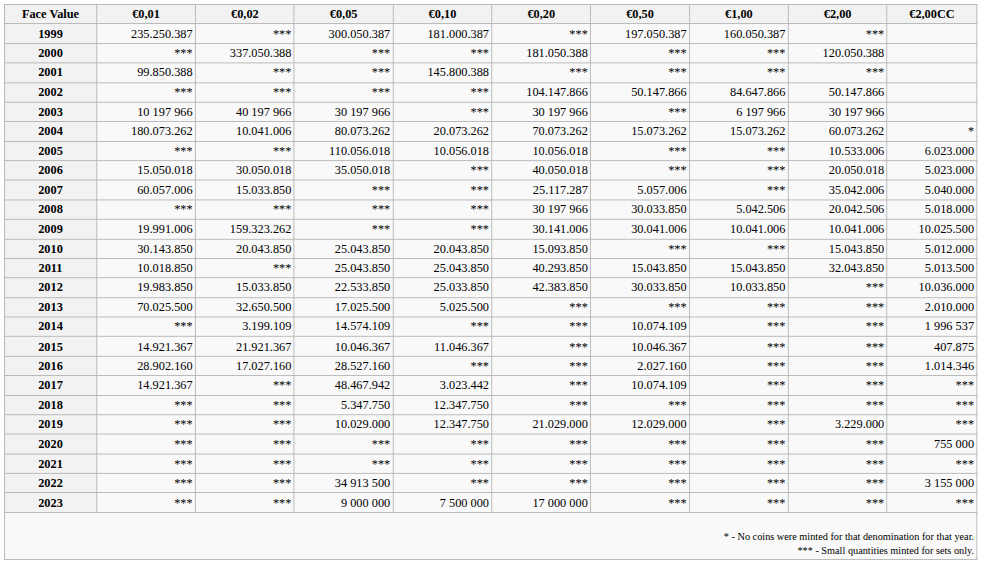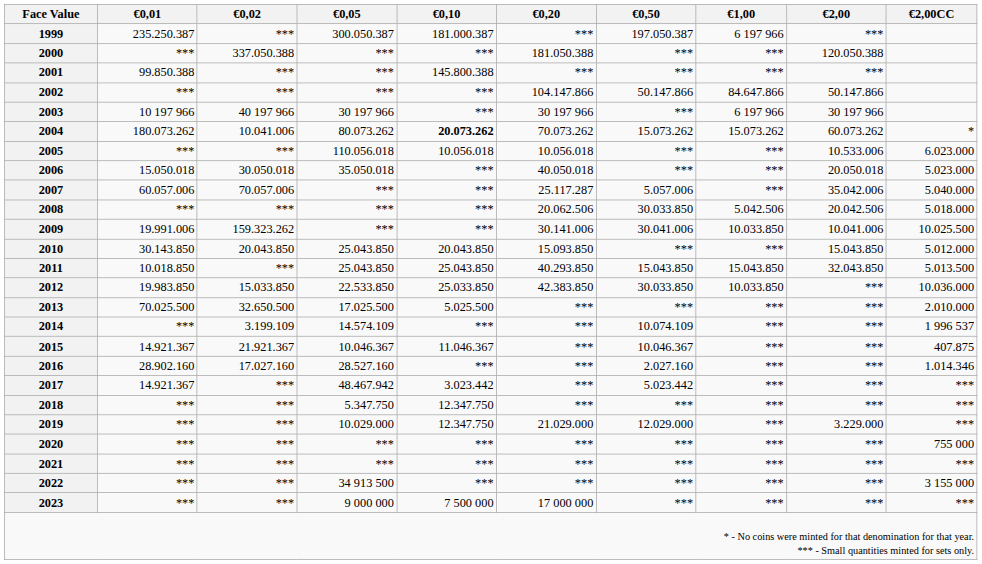(755, 33) 160.050.387 -> (759, 33) 6 197 966
(461, 131) normal -> (466, 131) bold
(264, 190) 15.033.850 -> (266, 190) 70.057.006
(560, 209) 30 197 966 -> (566, 209) 20.062.506
(758, 229) 10.041.006 -> (756, 229) 10.033.850
(659, 385) 10.074.109 -> (668, 385) 5.023.442
